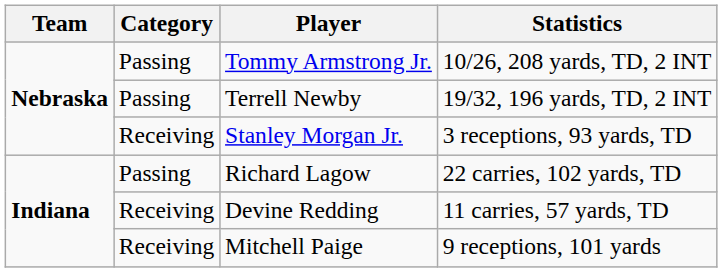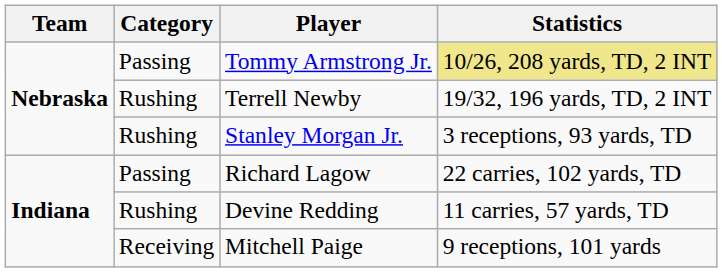(577, 60) no background -> (577, 60) khaki background
(155, 98) Passing -> (158, 98) Rushing
(167, 135) Receiving -> (158, 135) Rushing
(167, 210) Receiving -> (158, 210) Rushing
